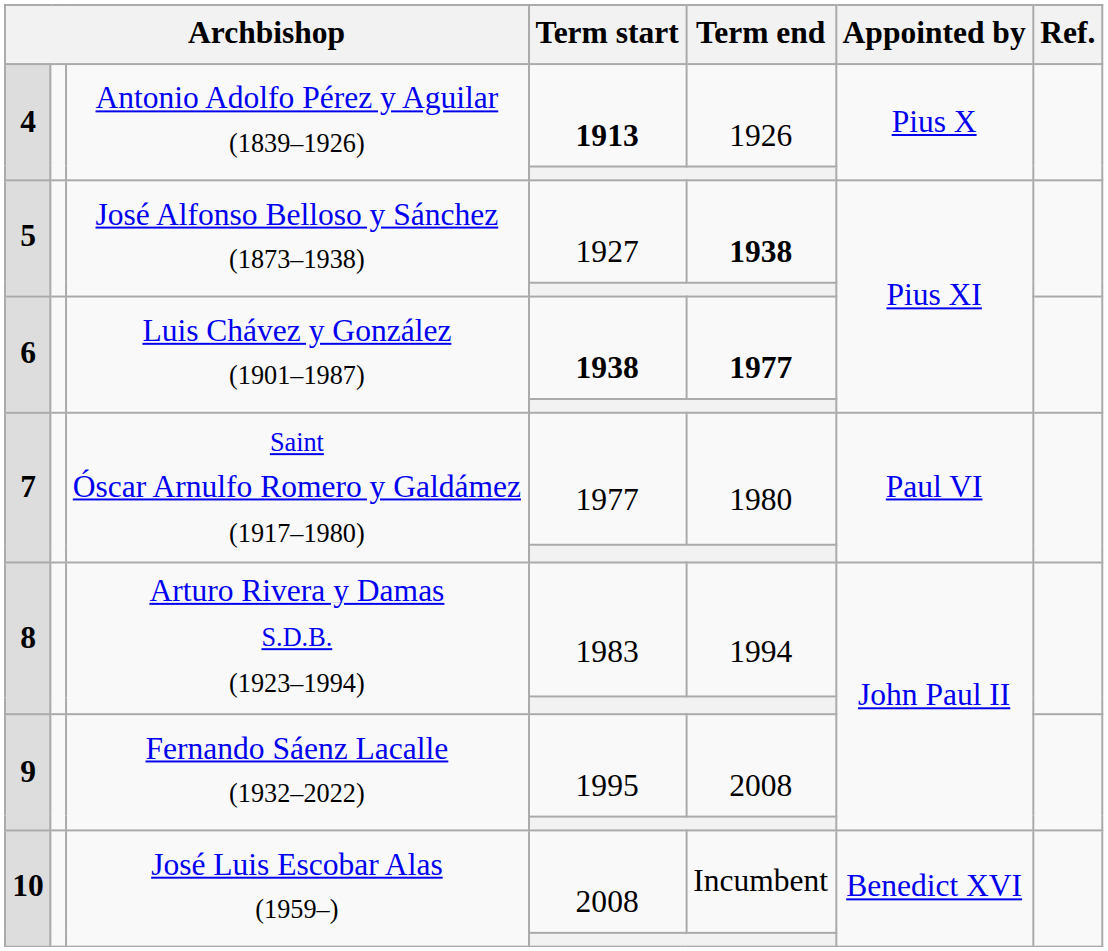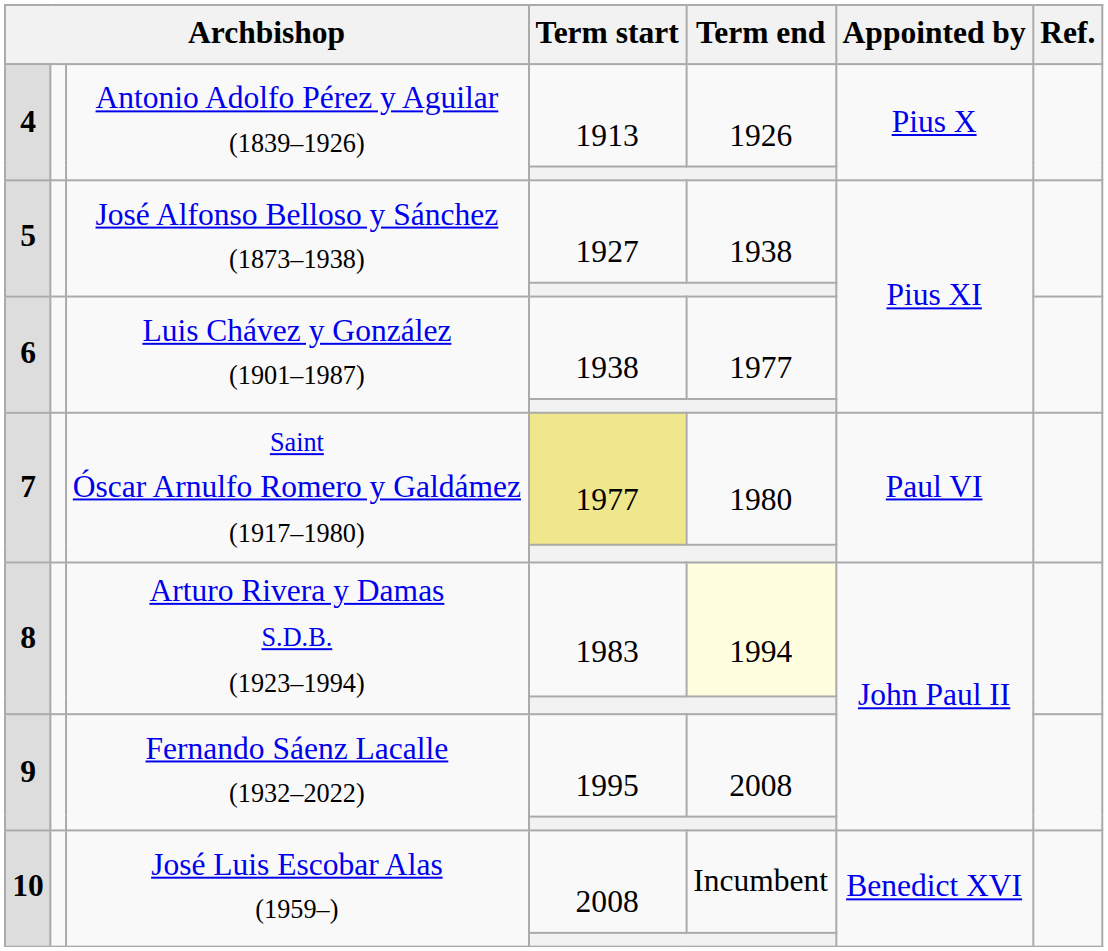(607, 136) bold -> (607, 136) normal
(761, 252) bold -> (761, 252) normal
(607, 368) bold -> (607, 368) normal
(761, 368) bold -> (761, 368) normal
(607, 499) no background -> (607, 499) khaki background
(761, 650) no background -> (761, 650) lightyellow background
